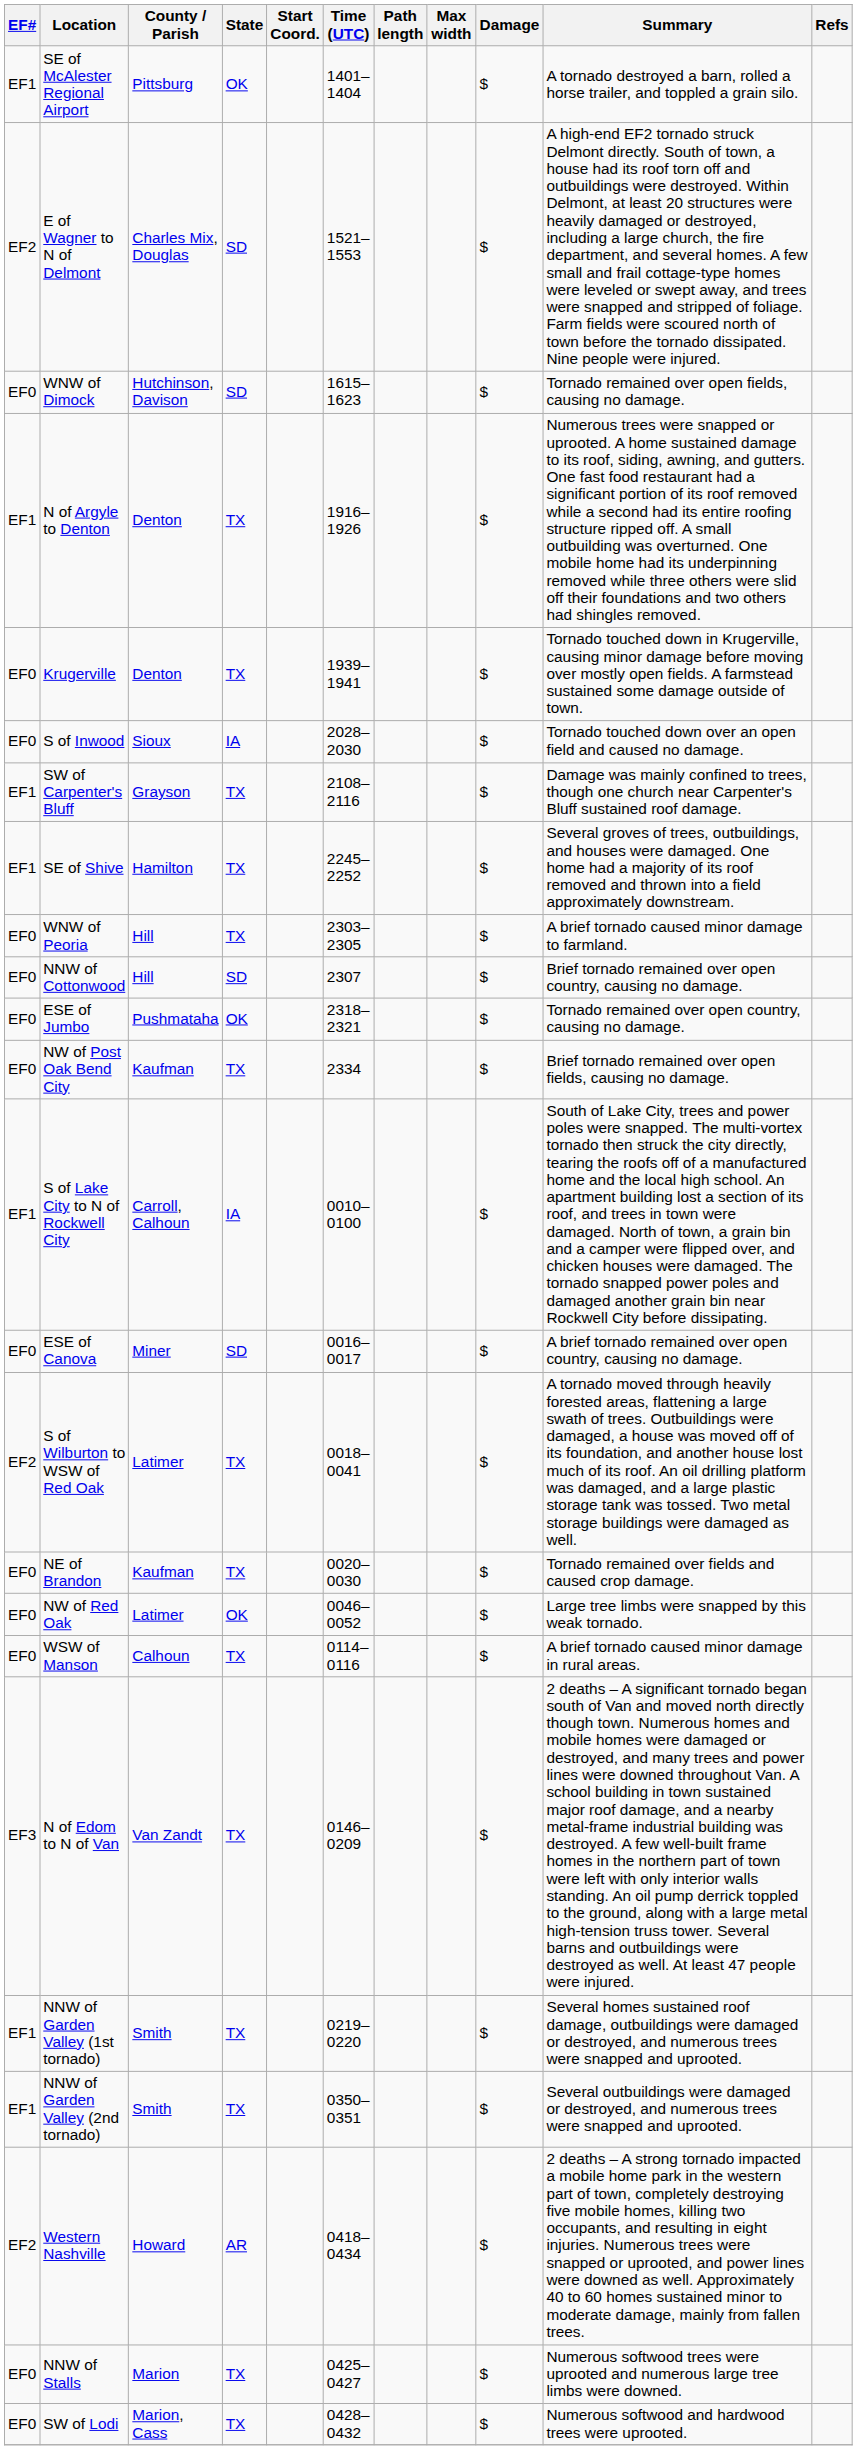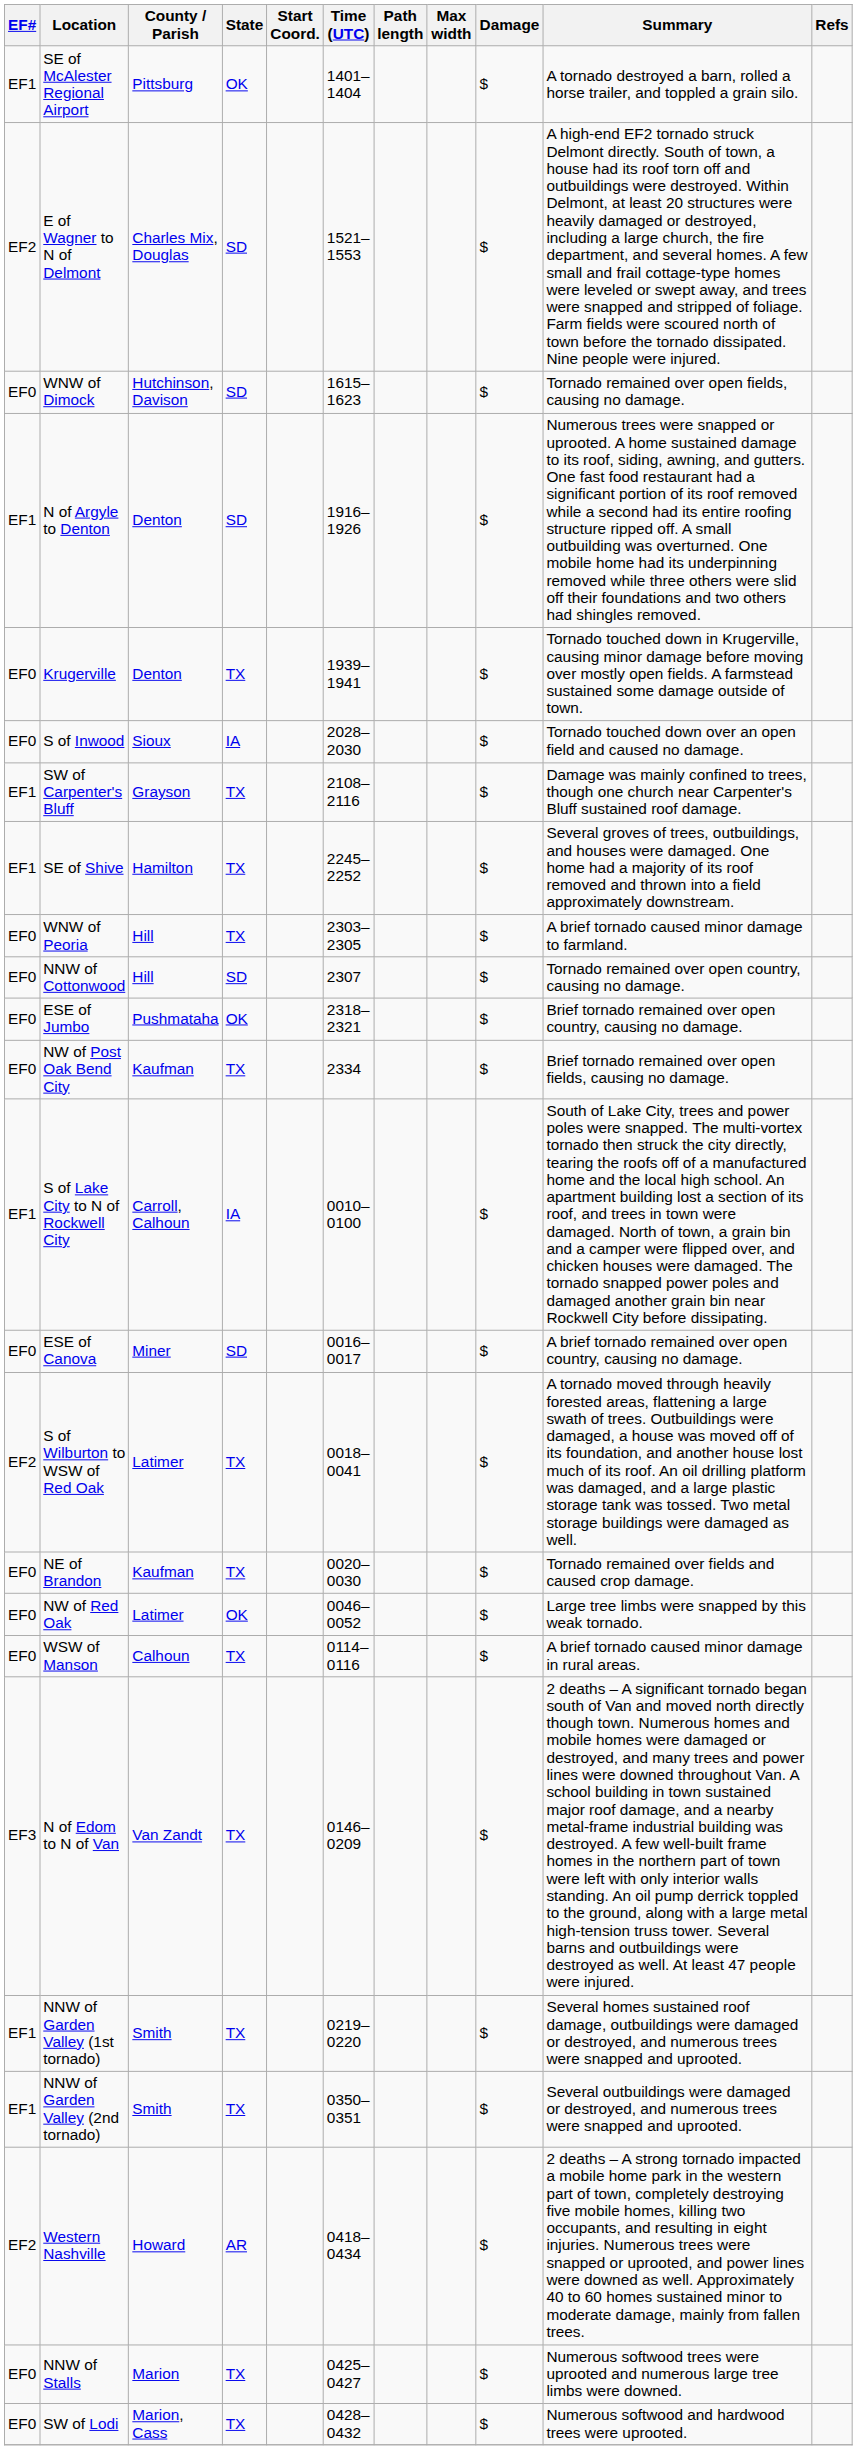(235, 520) TX -> (236, 520) SD
(661, 977) Brief tornado remained over open country, causing no damage. -> (673, 977) Tornado remained over open country, causing no damage.
(673, 1019) Tornado remained over open country, causing no damage. -> (661, 1019) Brief tornado remained over open country, causing no damage.
